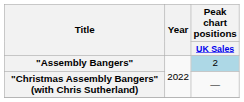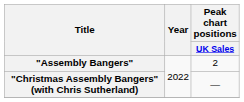(215, 63) lightblue background -> (215, 63) no background
